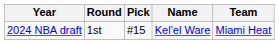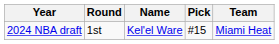columns swapped: (138, 13) <-> (183, 13)
